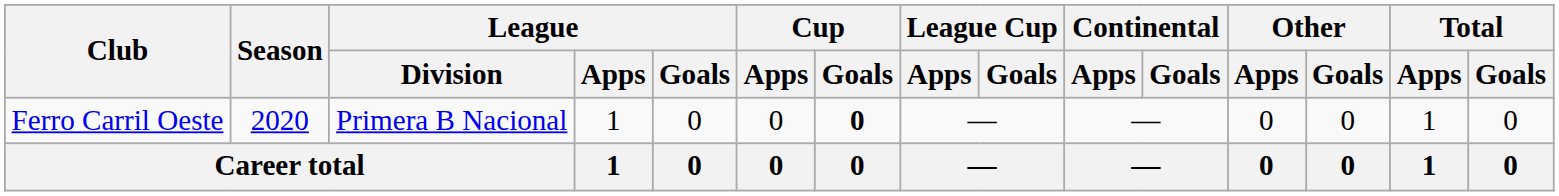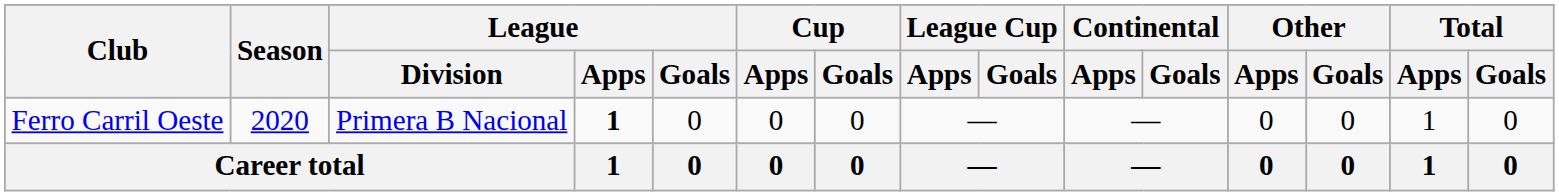(613, 119) normal -> (613, 119) bold
(857, 119) bold -> (857, 119) normal
